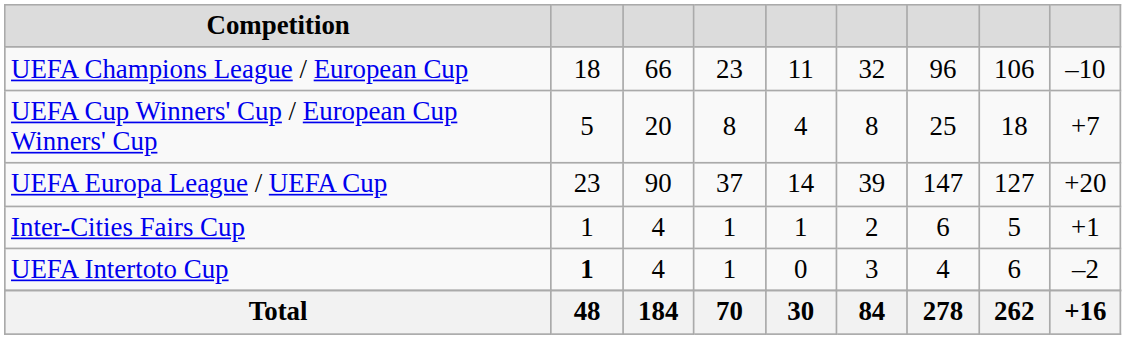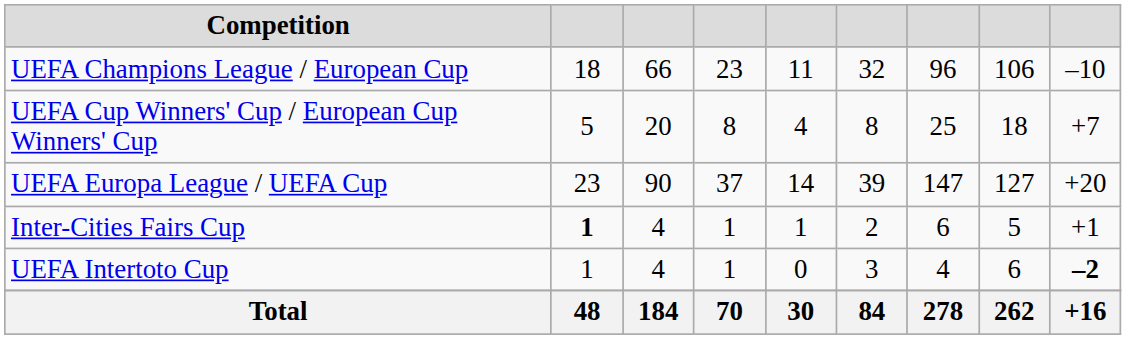(587, 226) normal -> (587, 226) bold
(587, 269) bold -> (587, 269) normal
(1085, 269) normal -> (1085, 269) bold
